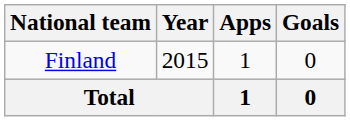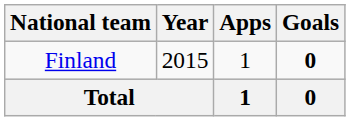(310, 60) normal -> (310, 60) bold
